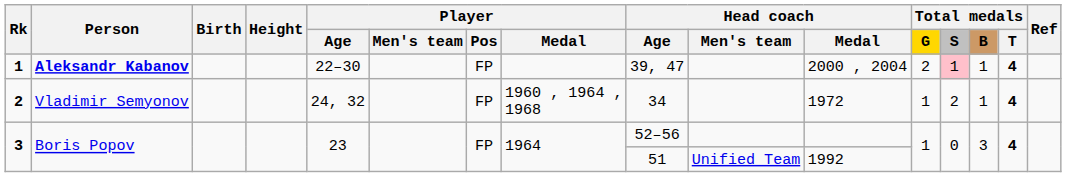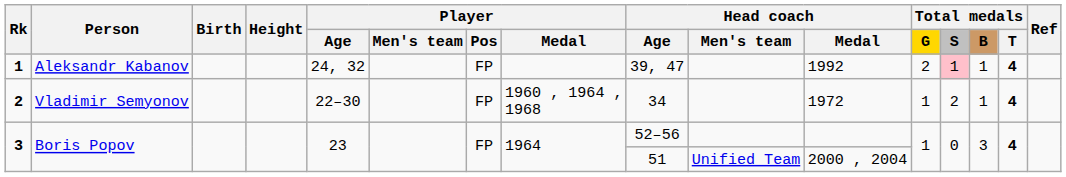(112, 67) bold -> (112, 67) normal
(338, 67) 22–30 -> (338, 67) 24, 32
(857, 67) 2000 , 2004 -> (826, 67) 1992
(338, 101) 24, 32 -> (338, 101) 22–30
(826, 159) 1992 -> (857, 159) 2000 , 2004
